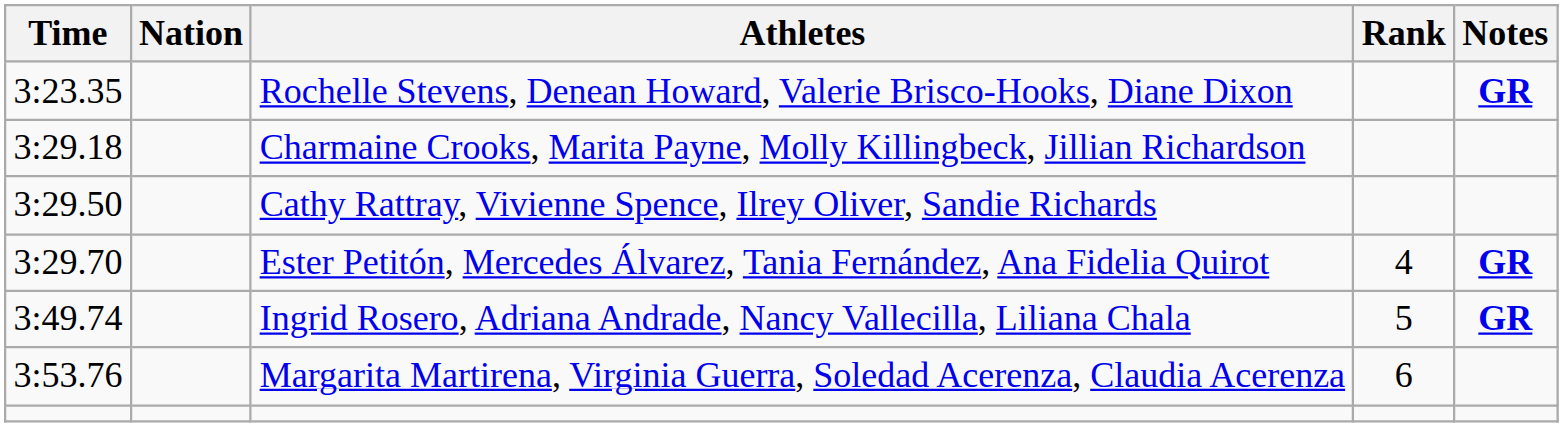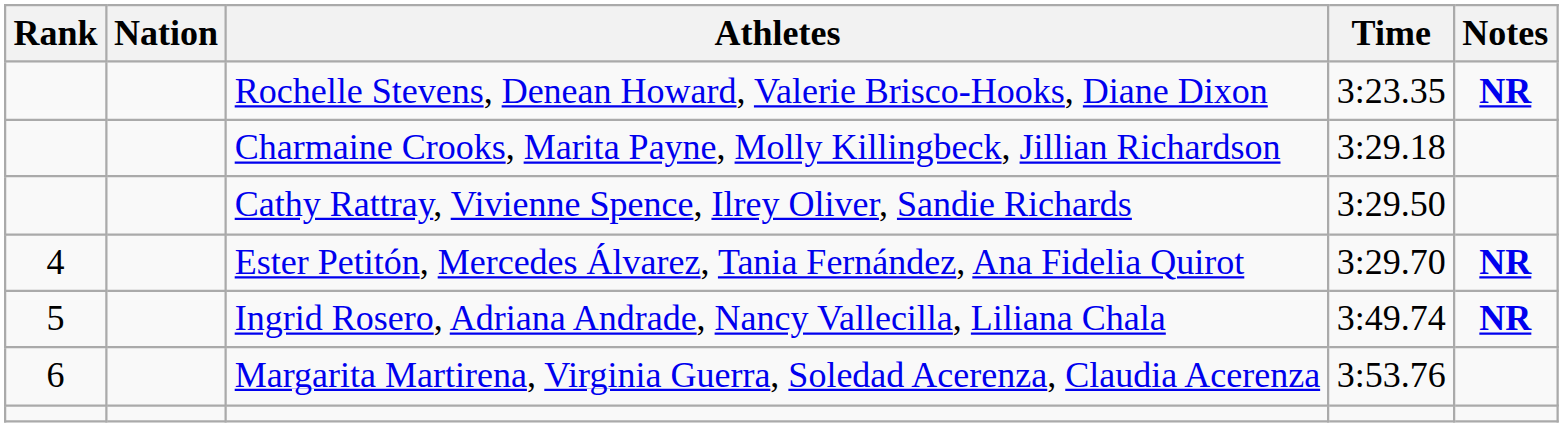columns swapped: (1404, 33) <-> (68, 33)
(1505, 90) GR -> (1505, 90) NR
(1505, 261) GR -> (1505, 261) NR
(1505, 318) GR -> (1505, 318) NR
